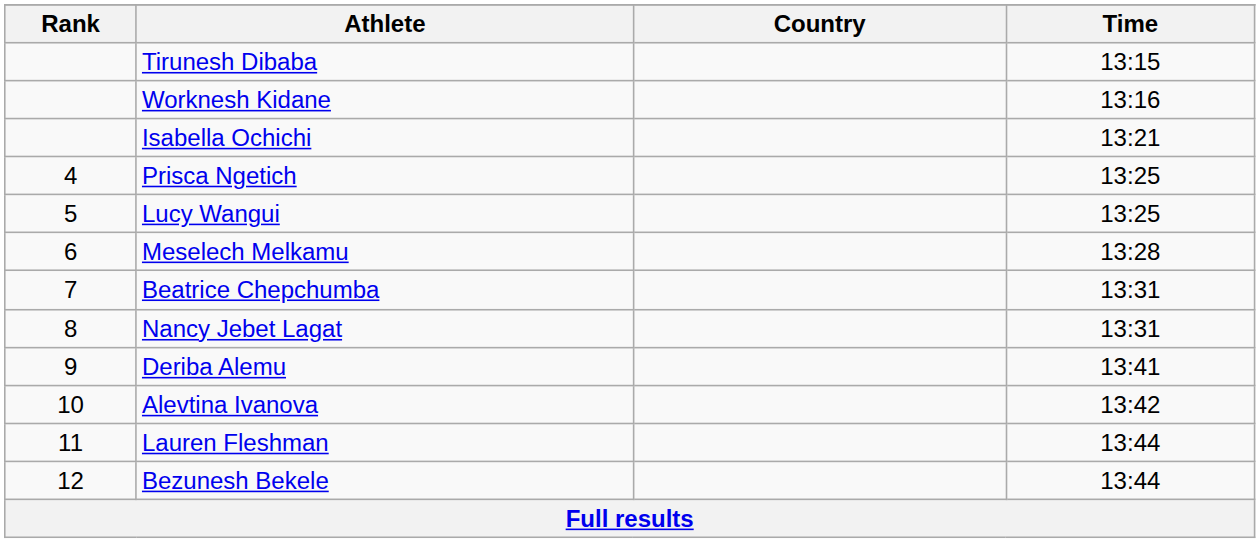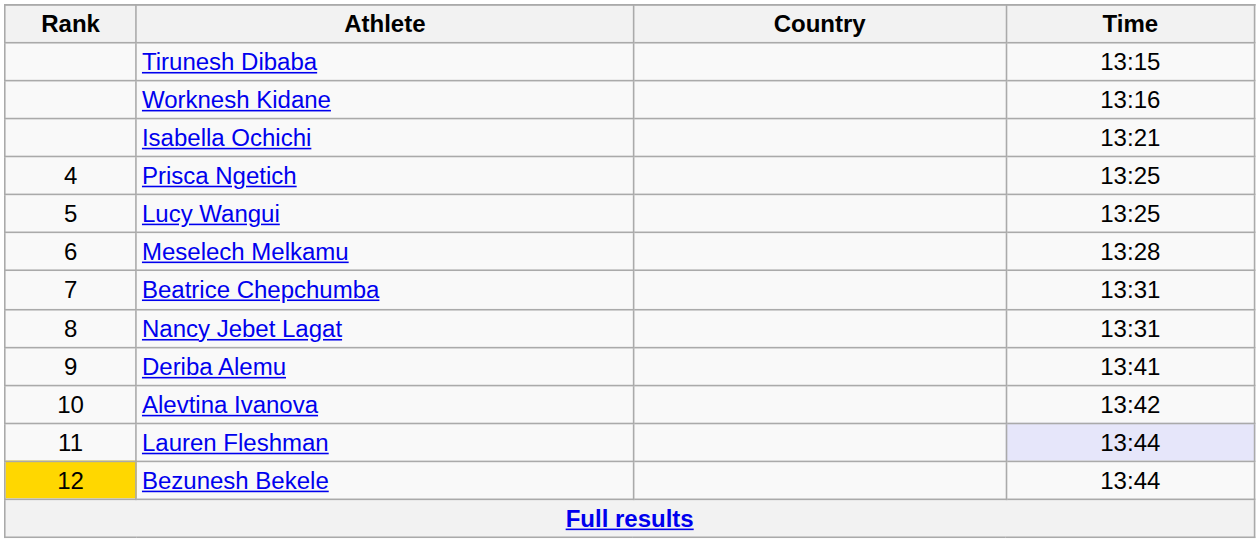(1130, 442) no background -> (1130, 442) lavender background
(71, 480) no background -> (71, 480) gold background
